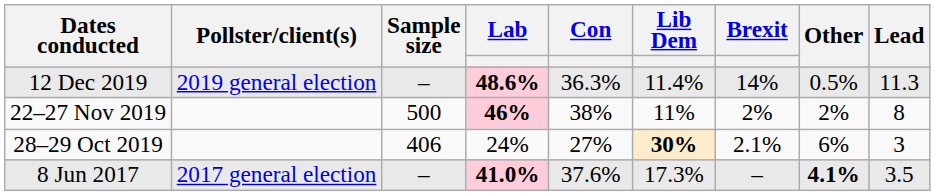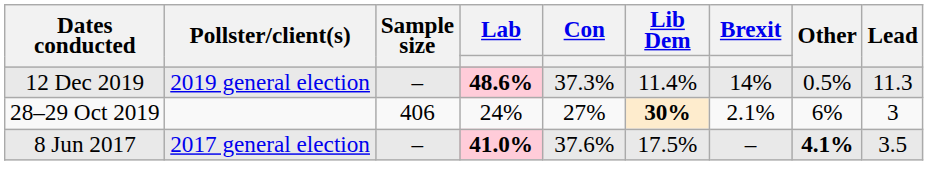(591, 81) 36.3% -> (584, 81) 37.3%
- row: (88, 112)
(674, 174) 17.3% -> (667, 143) 17.5%
